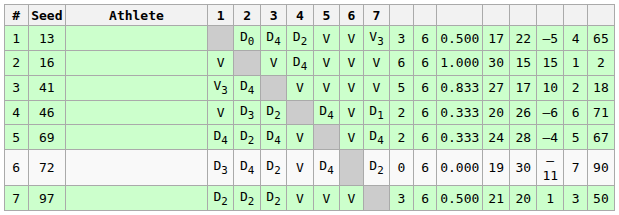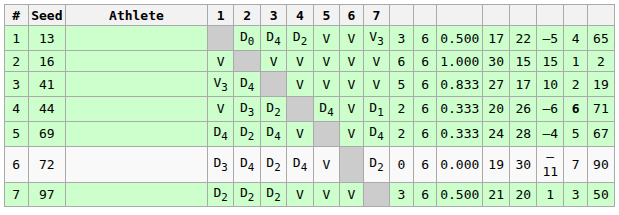(300, 63) D4 -> (300, 61) V
(601, 88) 18 -> (601, 84) 19
(47, 112) 46 -> (47, 109) 44
(576, 112) normal -> (576, 109) bold
(300, 168) V -> (300, 164) D4
(326, 168) D4 -> (326, 164) V
